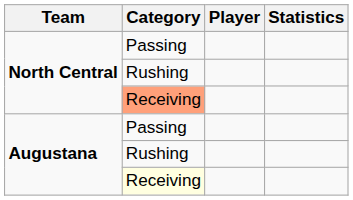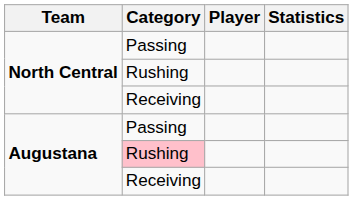(163, 99) lightsalmon background -> (163, 99) no background
(157, 153) no background -> (157, 153) pink background
(163, 181) lightyellow background -> (163, 181) no background
